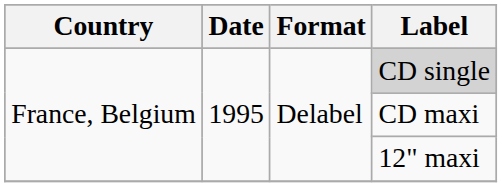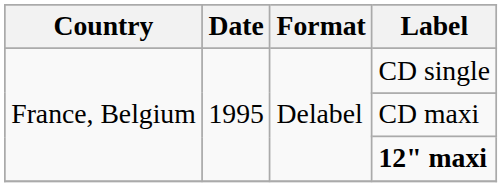(434, 70) lightgrey background -> (434, 70) no background
(429, 158) normal -> (433, 158) bold
